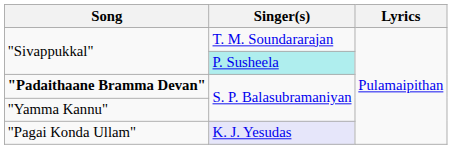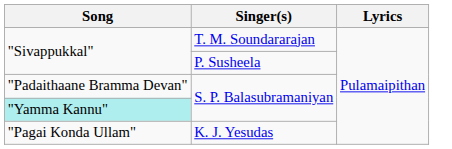(246, 62) paleturquoise background -> (227, 62) no background
(107, 86) bold -> (98, 86) normal
(58, 109) no background -> (58, 109) paleturquoise background
(252, 132) lavender background -> (234, 132) no background
